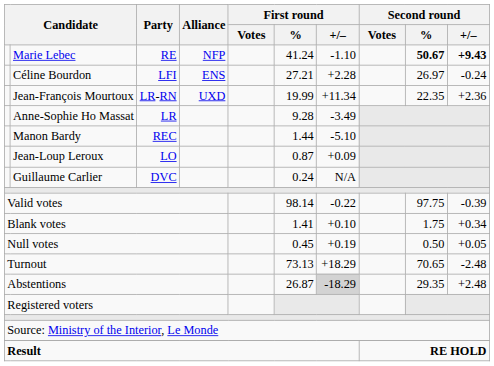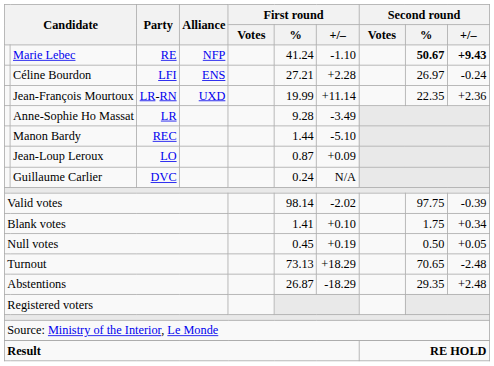(339, 96) +11.34 -> (339, 96) +11.14
(343, 203) -0.22 -> (343, 203) -2.02
(340, 284) lightgrey background -> (340, 284) no background
